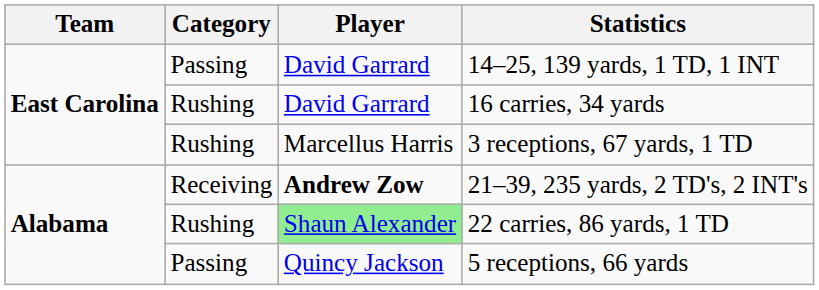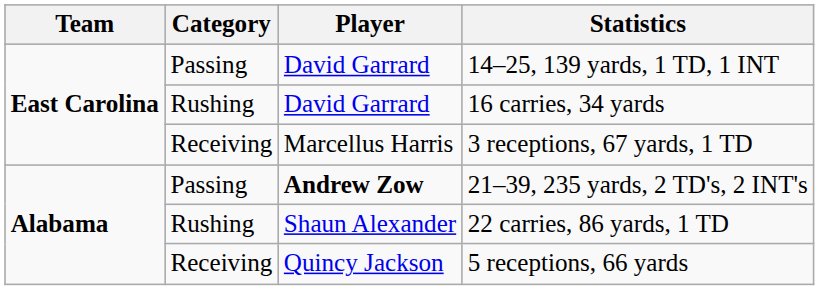(212, 144) Rushing -> (221, 144) Receiving
(221, 183) Receiving -> (209, 183) Passing
(370, 223) lightgreen background -> (370, 223) no background
(209, 263) Passing -> (221, 263) Receiving
